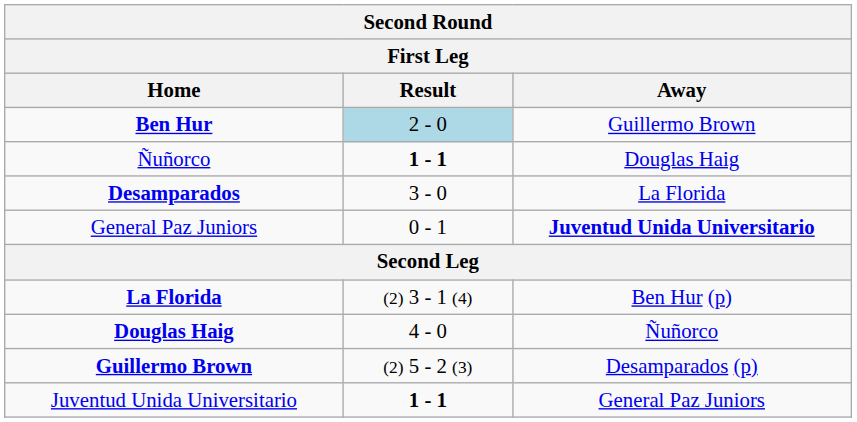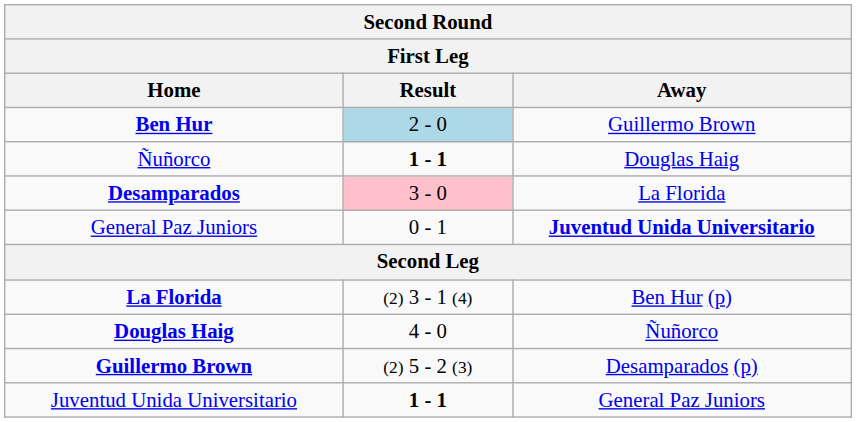(428, 193) no background -> (428, 193) pink background
